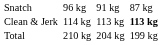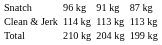(144, 21) bold -> (144, 21) normal
